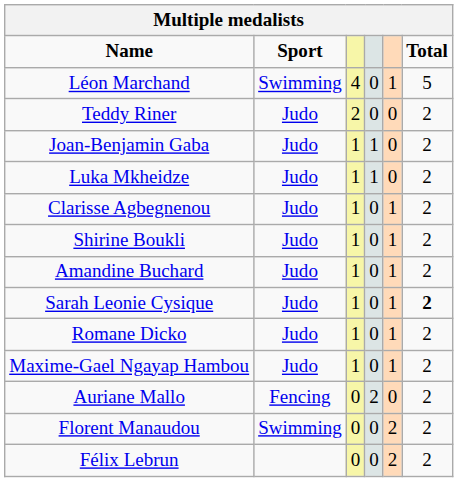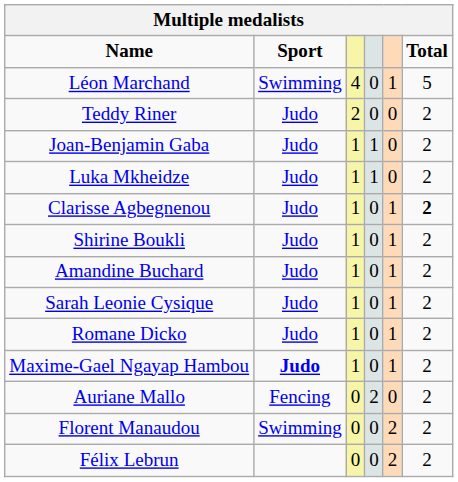(427, 208) normal -> (427, 208) bold
(427, 302) bold -> (427, 302) normal
(300, 365) normal -> (300, 365) bold
